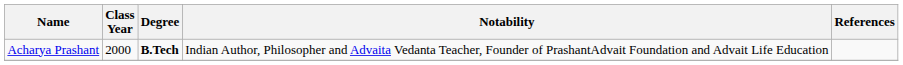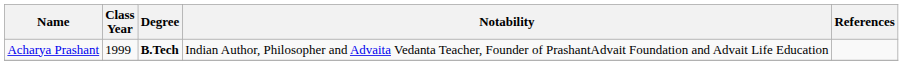(118, 49) 2000 -> (118, 49) 1999
